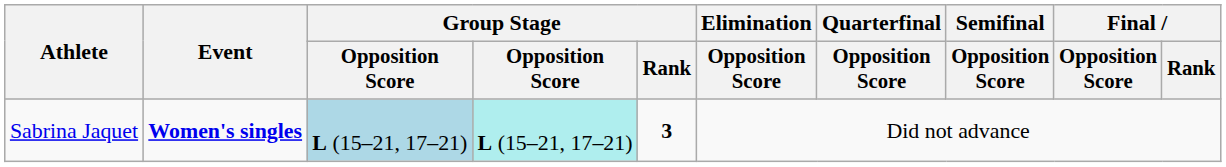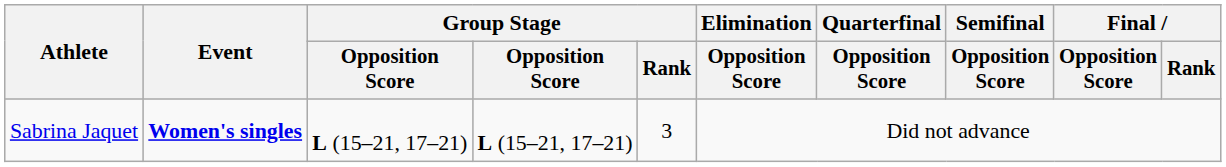(390, 143) lightblue background -> (390, 143) no background
(555, 143) paleturquoise background -> (555, 143) no background
(667, 130) bold -> (667, 130) normal
